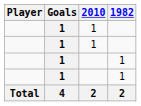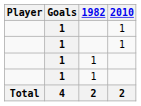columns swapped: (122, 12) <-> (93, 12)
